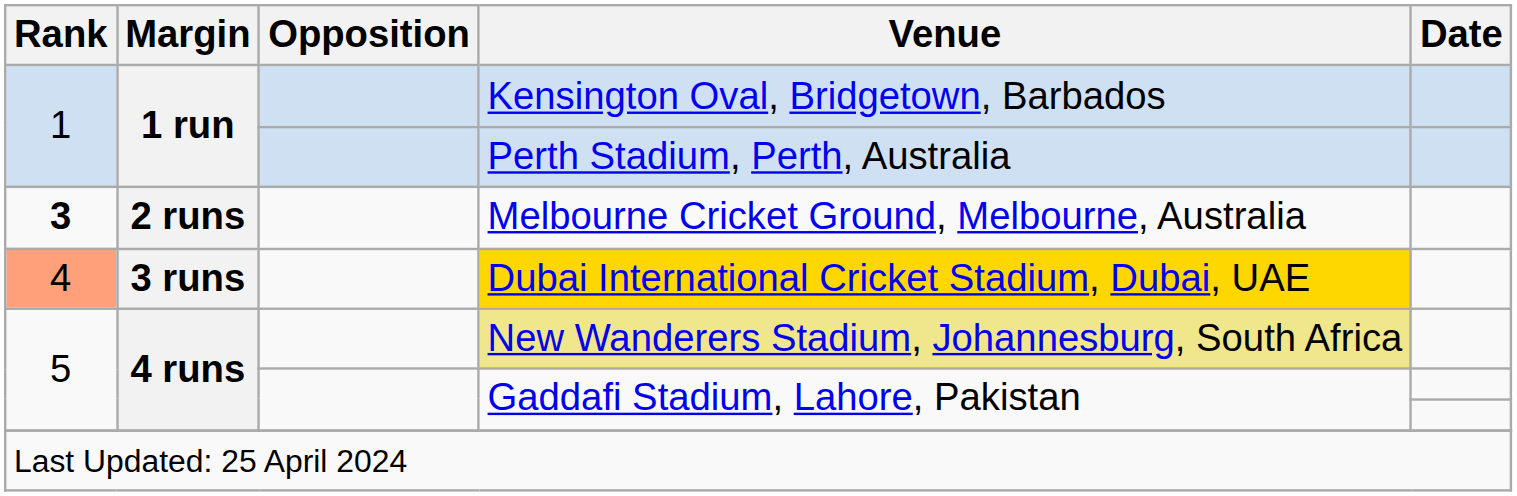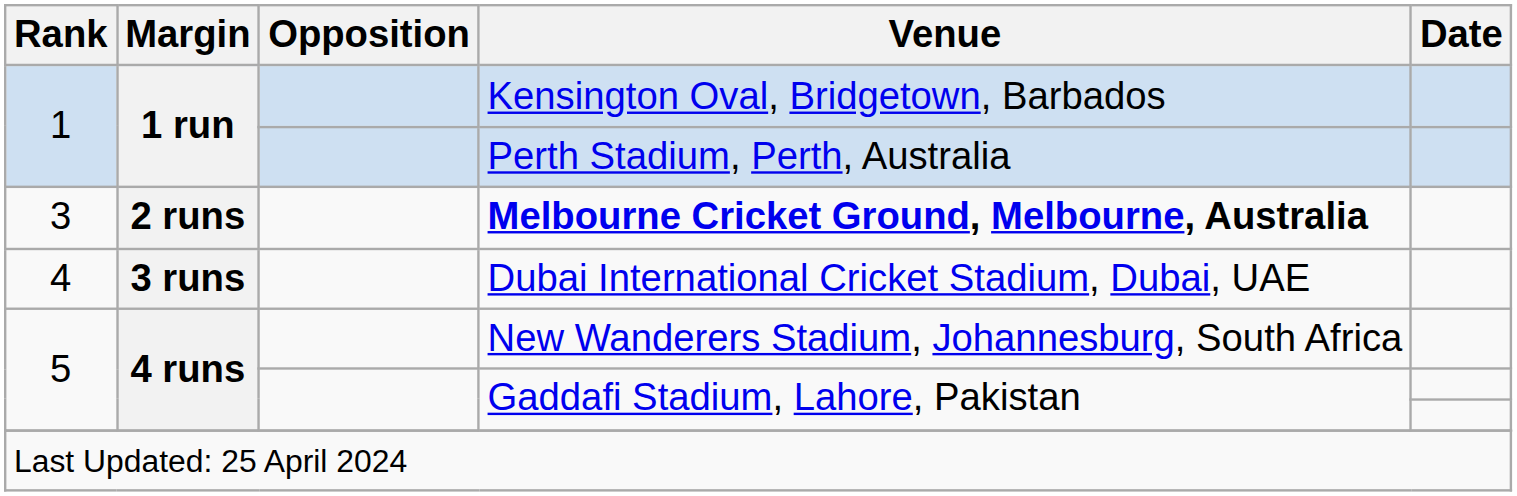(61, 216) bold -> (61, 216) normal
(897, 216) normal -> (928, 216) bold
(61, 277) lightsalmon background -> (61, 277) no background
(899, 277) gold background -> (899, 277) no background
(945, 338) khaki background -> (945, 338) no background
